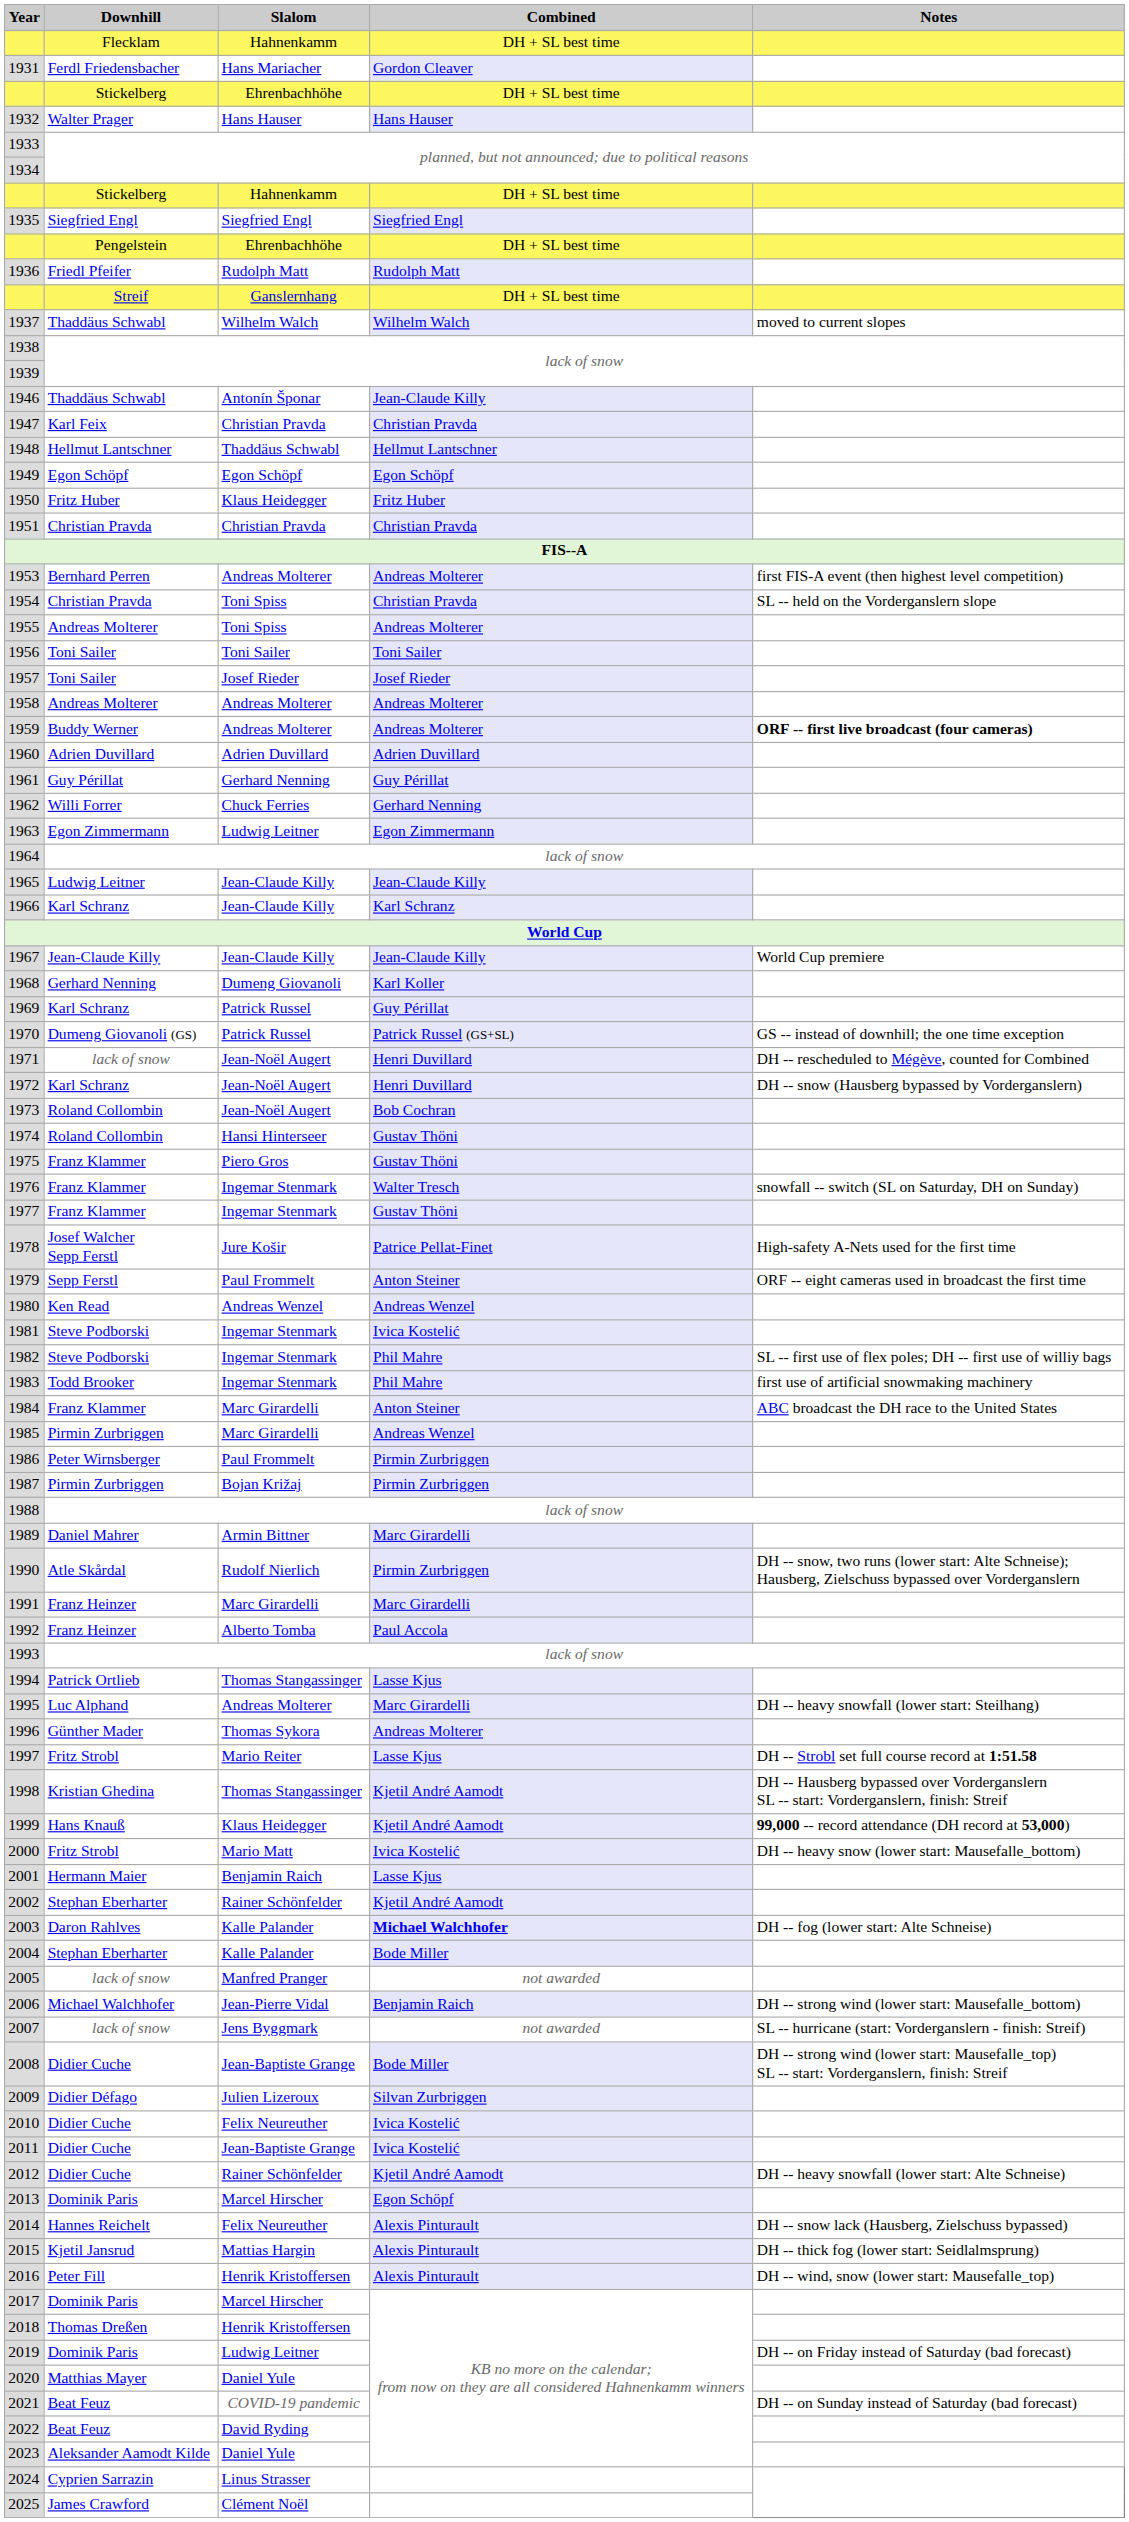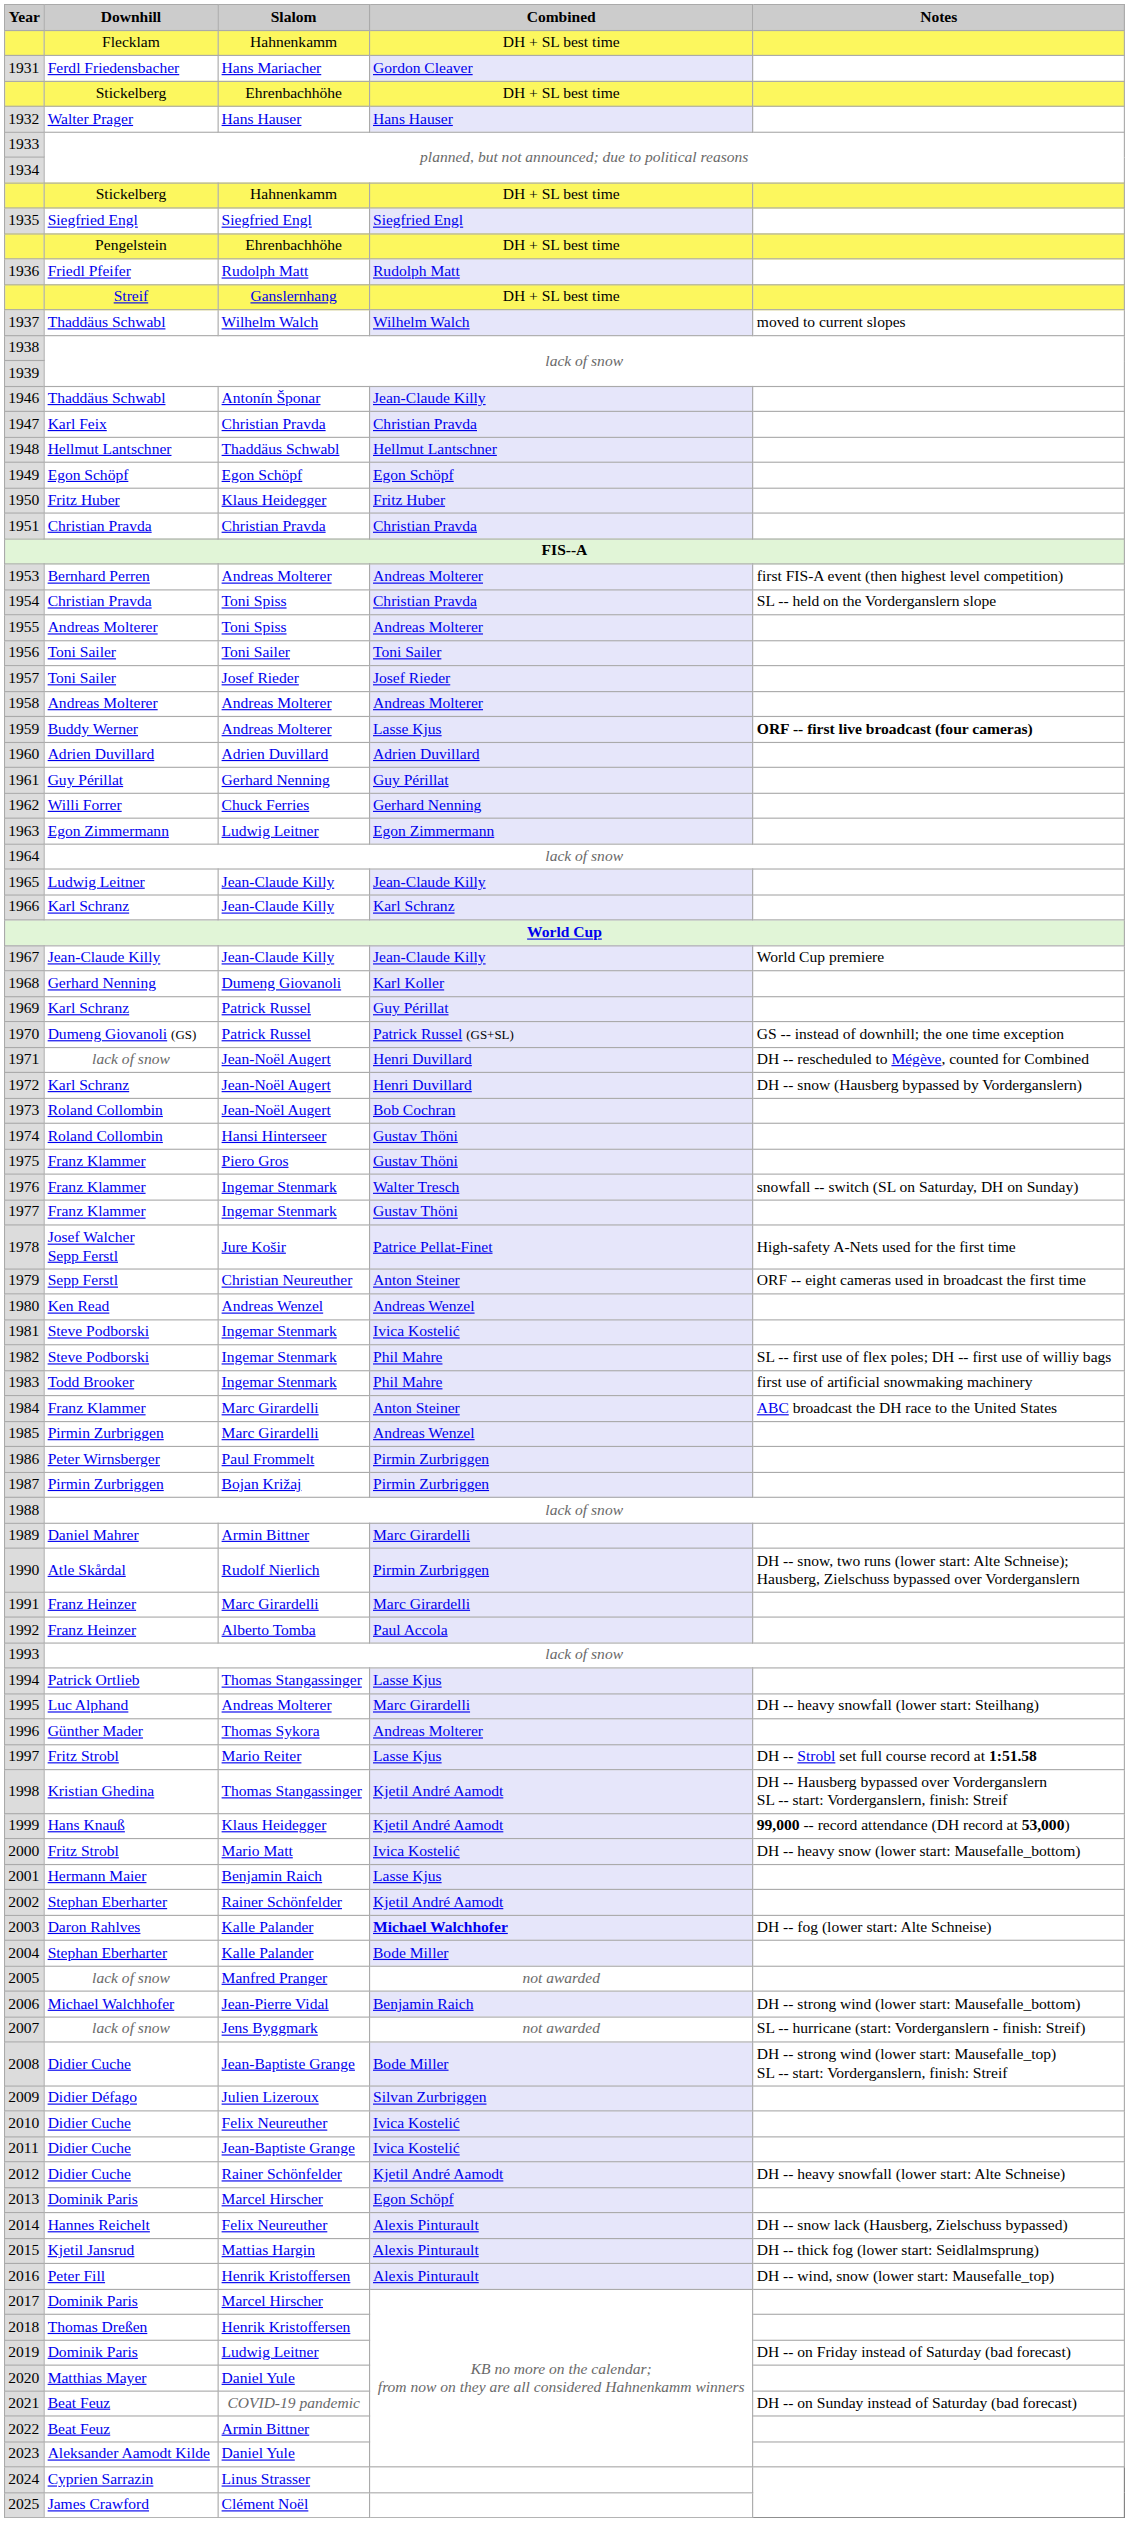(428, 728) Andreas Molterer -> (407, 728) Lasse Kjus
(268, 1280) Paul Frommelt -> (287, 1280) Christian Neureuther
(265, 2428) David Ryding -> (265, 2428) Armin Bittner
